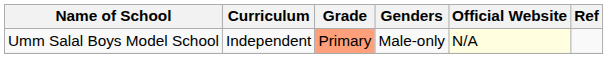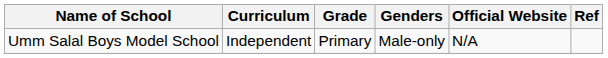(345, 41) lightsalmon background -> (345, 41) no background
(465, 41) lightyellow background -> (465, 41) no background
